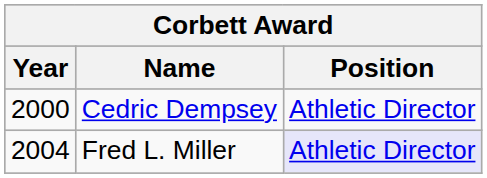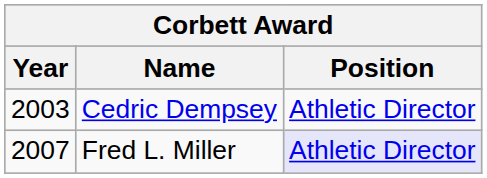(40, 109) 2000 -> (40, 109) 2003
(40, 151) 2004 -> (40, 151) 2007
